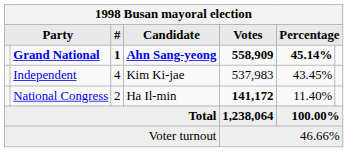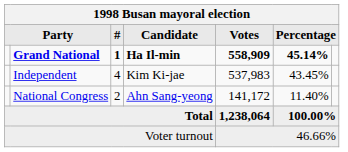(171, 55) Ahn Sang-yeong -> (153, 55) Ha Il-min
(151, 95) Ha Il-min -> (170, 95) Ahn Sang-yeong
(253, 95) bold -> (249, 95) normal
